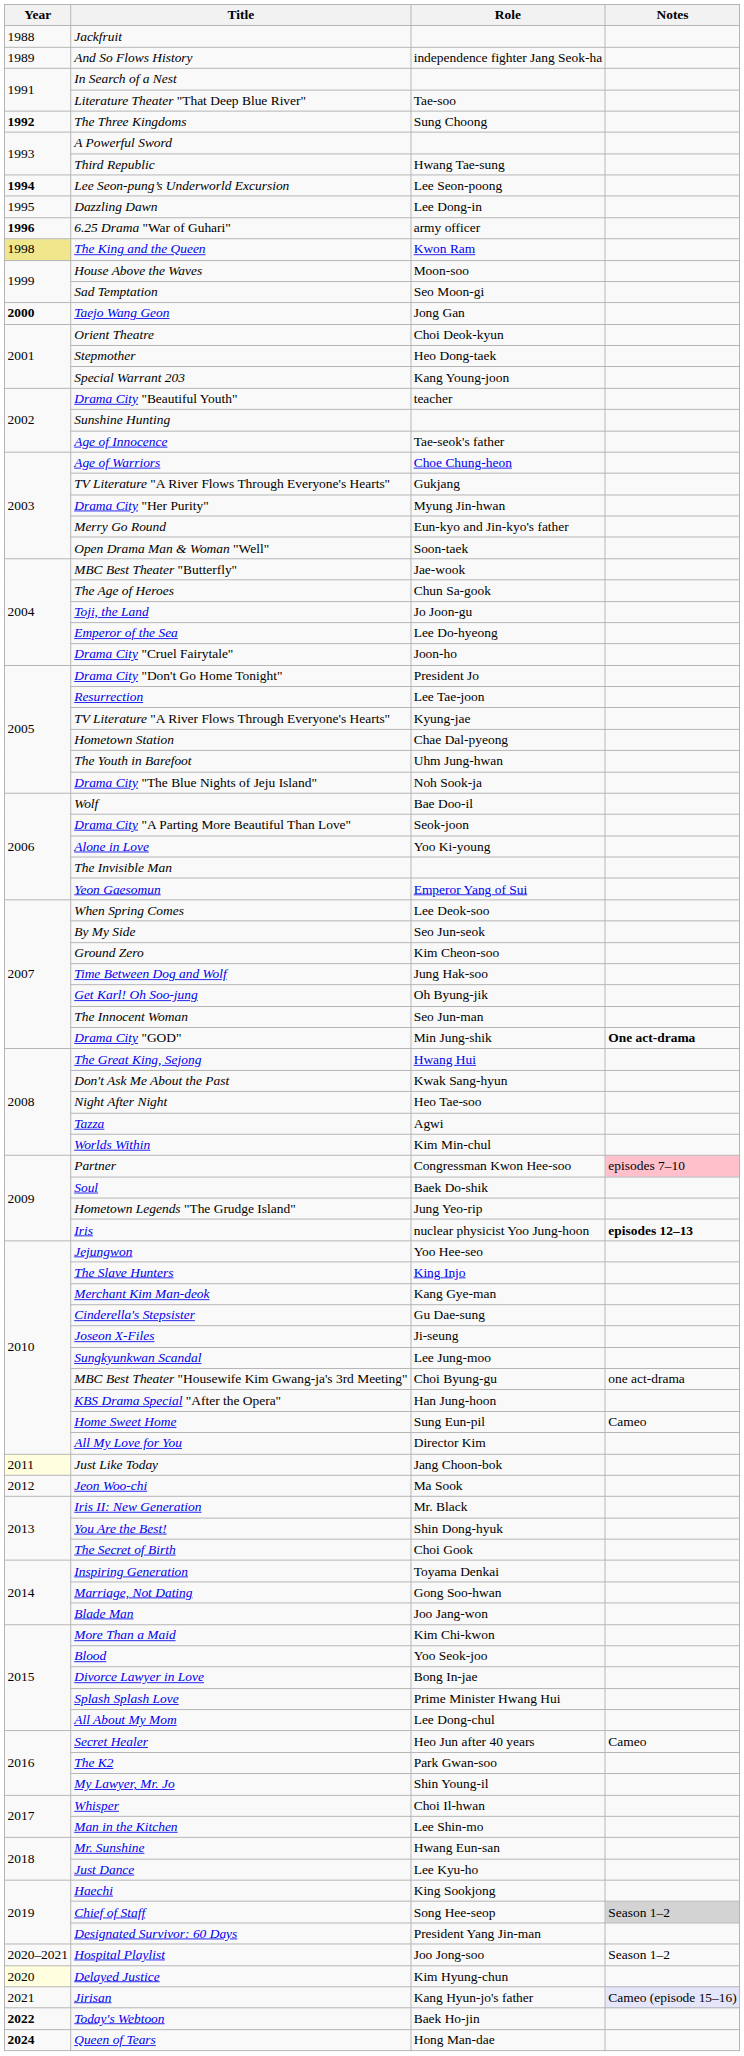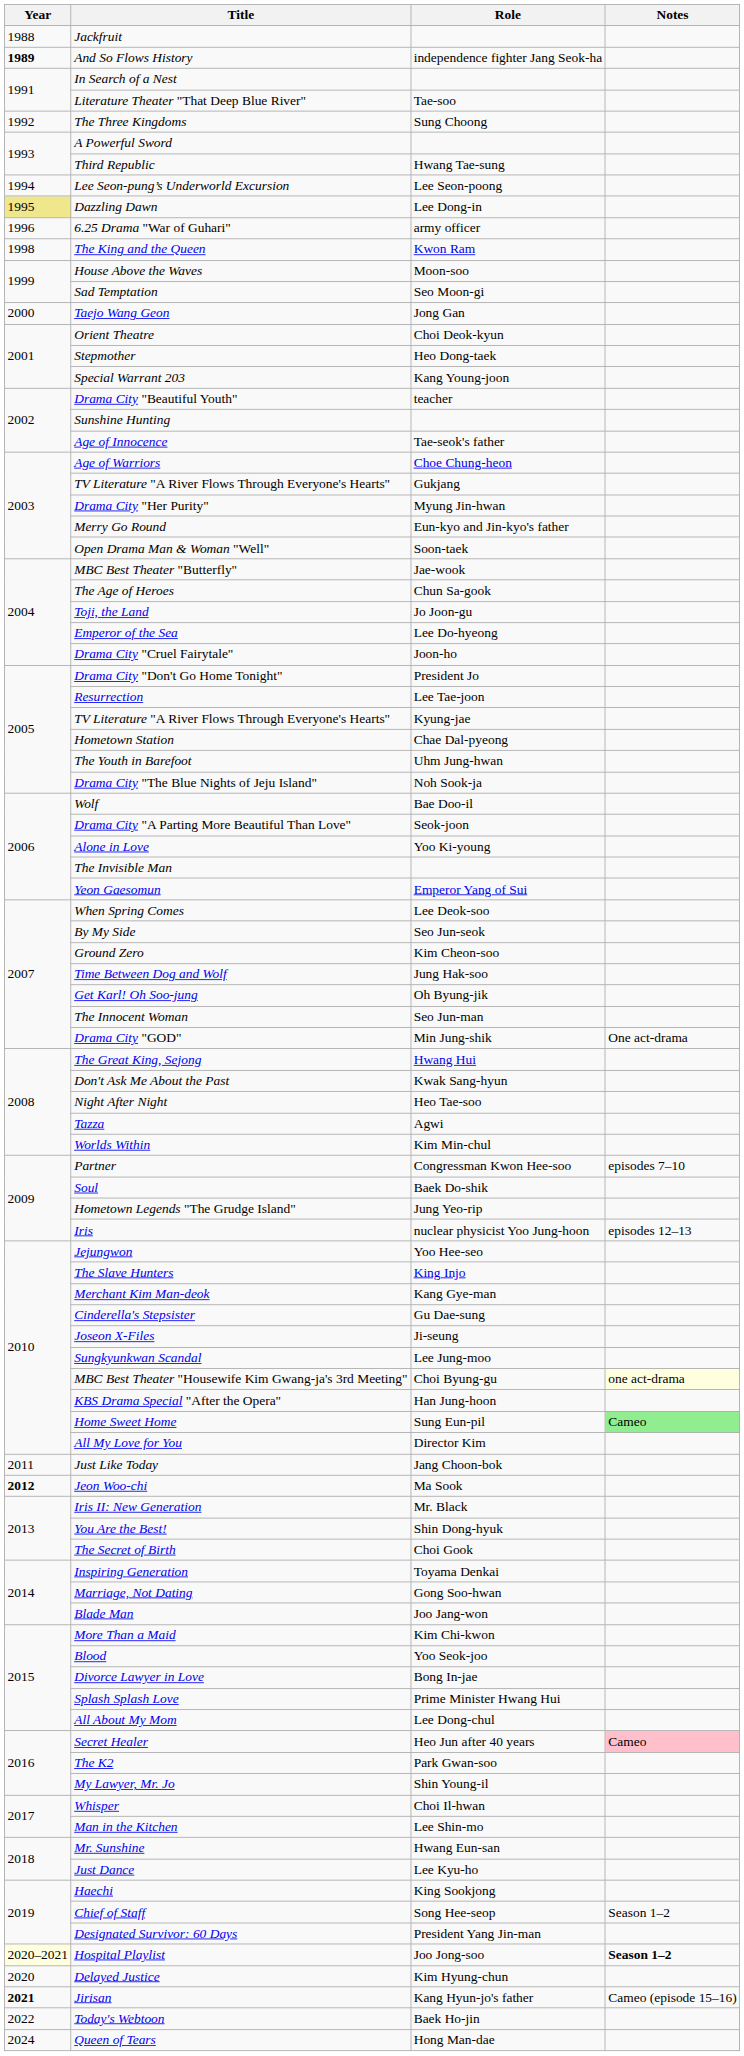(21, 57) normal -> (21, 57) bold
(21, 121) bold -> (21, 121) normal
(21, 185) bold -> (21, 185) normal
(21, 206) no background -> (21, 206) khaki background
(21, 228) bold -> (21, 228) normal
(21, 249) khaki background -> (21, 249) no background
(21, 313) bold -> (21, 313) normal
(652, 1038) bold -> (648, 1038) normal
(647, 1166) pink background -> (647, 1166) no background
(651, 1230) bold -> (650, 1230) normal
(647, 1379) no background -> (647, 1379) lightyellow background
(627, 1421) no background -> (627, 1421) lightgreen background
(21, 1464) lightyellow background -> (21, 1464) no background
(21, 1485) normal -> (21, 1485) bold
(627, 1741) no background -> (627, 1741) pink background
(639, 1912) lightgrey background -> (639, 1912) no background
(38, 1954) no background -> (38, 1954) lightyellow background
(639, 1954) normal -> (640, 1954) bold
(21, 1976) lightyellow background -> (21, 1976) no background
(21, 1997) normal -> (21, 1997) bold
(673, 1997) lavender background -> (673, 1997) no background
(21, 2018) bold -> (21, 2018) normal
(21, 2040) bold -> (21, 2040) normal
